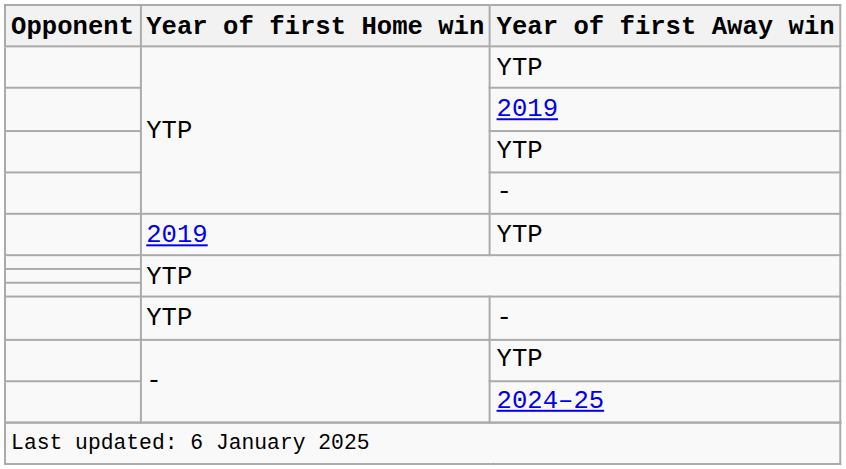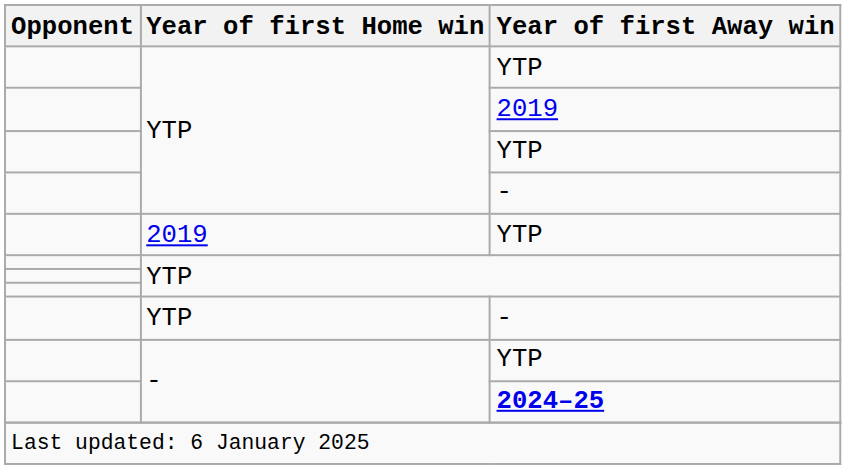(550, 402) normal -> (550, 402) bold
